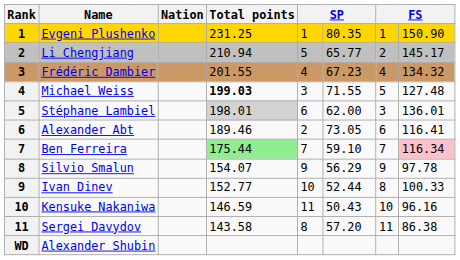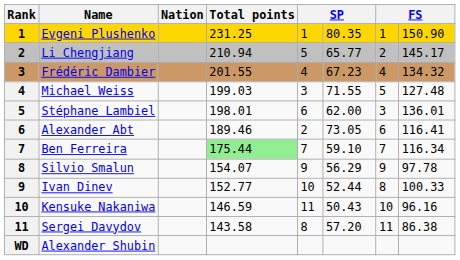(231, 91) bold -> (231, 91) normal
(231, 110) lightgrey background -> (231, 110) no background
(423, 149) pink background -> (423, 149) no background
